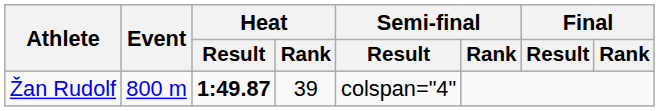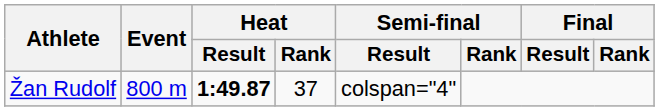(306, 89) 39 -> (306, 89) 37
